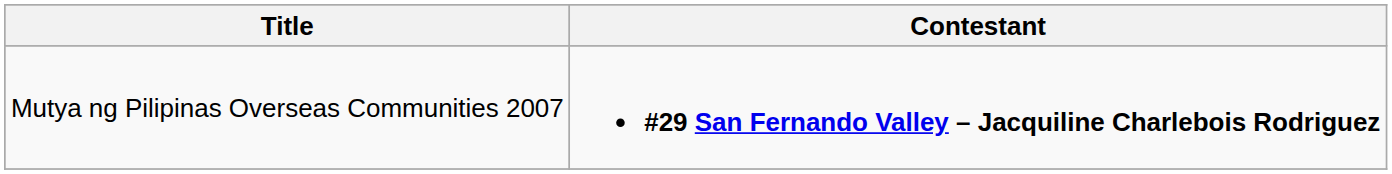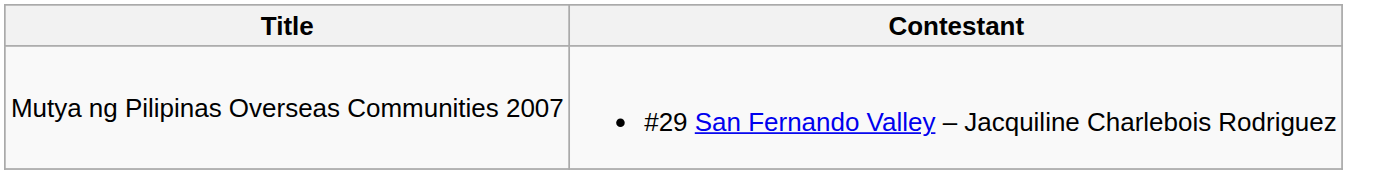(978, 122) bold -> (956, 122) normal
